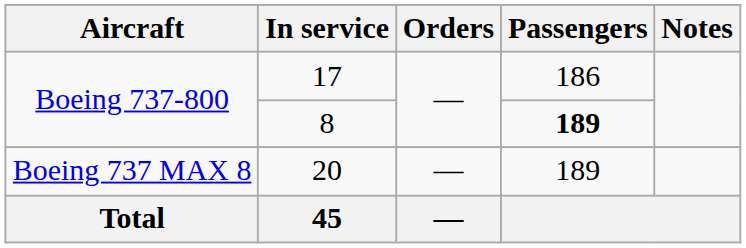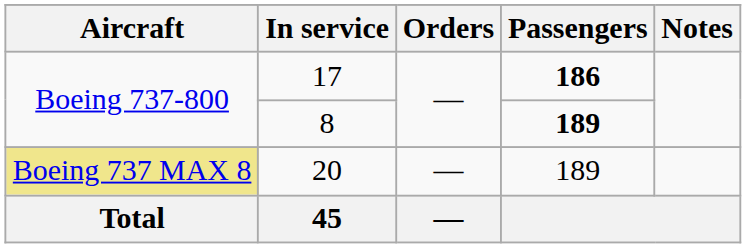(578, 75) normal -> (578, 75) bold
(132, 170) no background -> (132, 170) khaki background
